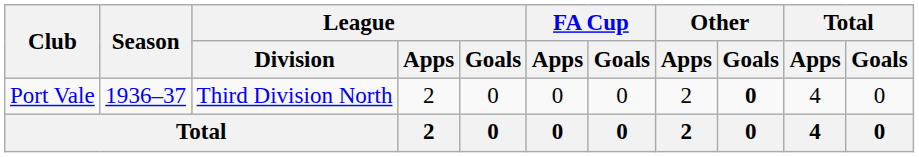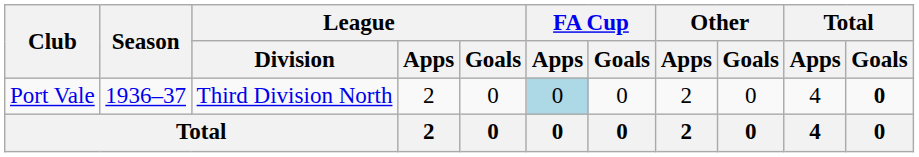(557, 95) no background -> (557, 95) lightblue background
(751, 95) bold -> (751, 95) normal
(880, 95) normal -> (880, 95) bold
